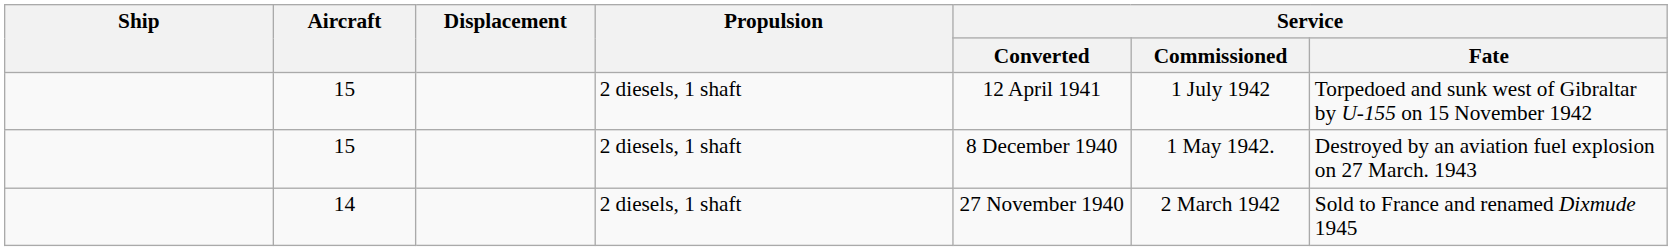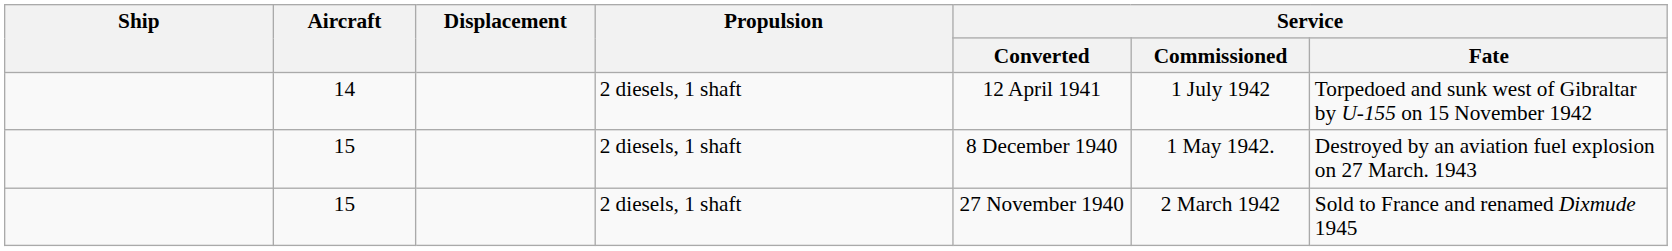(344, 88) 15 -> (344, 88) 14
(344, 204) 14 -> (344, 204) 15
